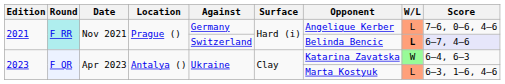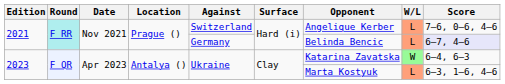(210, 27) Germany -> (221, 27) Switzerland
(221, 42) Switzerland -> (210, 42) Germany
(412, 42) bold -> (412, 42) normal
